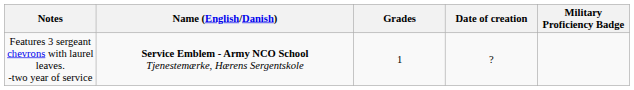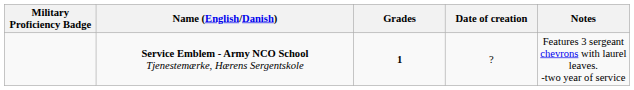columns swapped: (583, 18) <-> (50, 18)
(400, 59) normal -> (400, 59) bold
